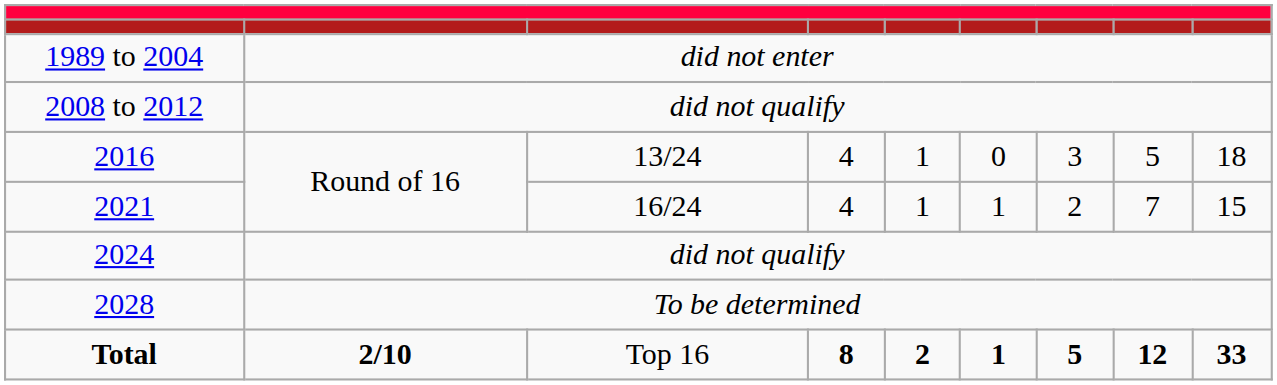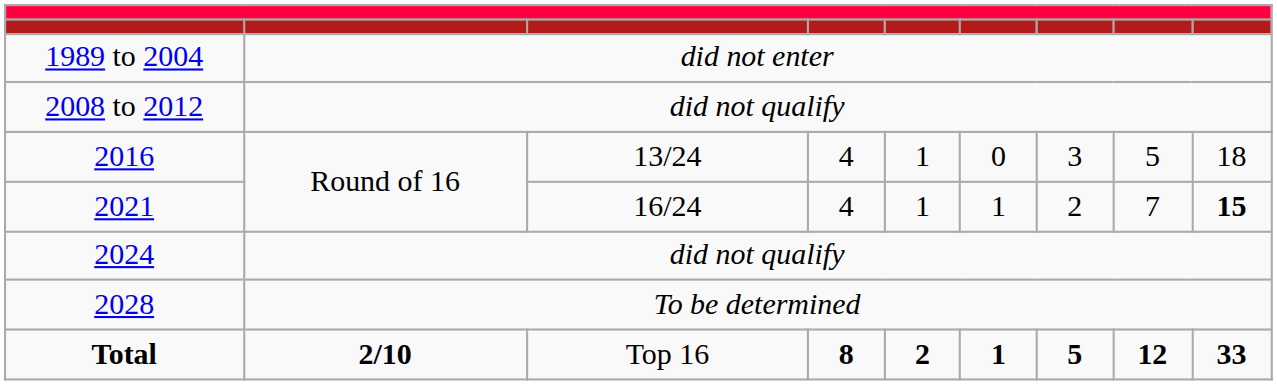(1231, 205) normal -> (1231, 205) bold
